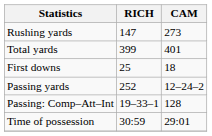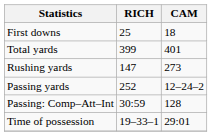rows swapped: (34, 67) <-> (40, 31)
(139, 103) 19–33–1 -> (132, 103) 30:59
(132, 121) 30:59 -> (139, 121) 19–33–1
